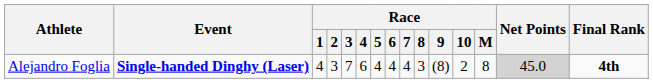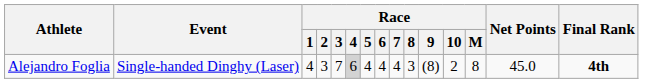(213, 66) bold -> (208, 66) normal
(363, 66) no background -> (353, 66) lightgrey background
(533, 66) lightgrey background -> (523, 66) no background
